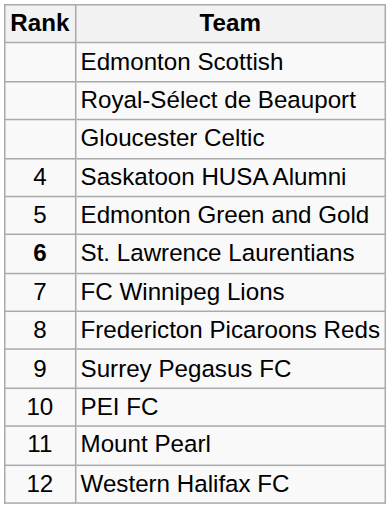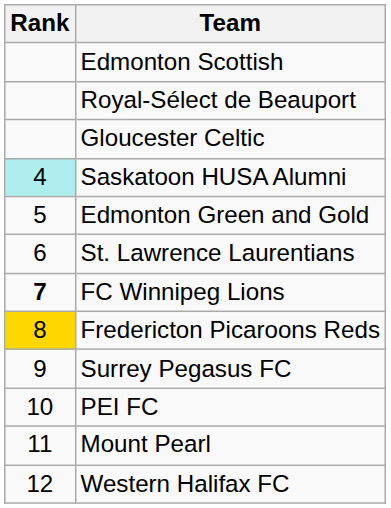(40, 176) no background -> (40, 176) paleturquoise background
(40, 253) bold -> (40, 253) normal
(40, 291) normal -> (40, 291) bold
(40, 330) no background -> (40, 330) gold background
